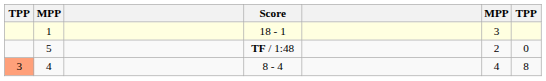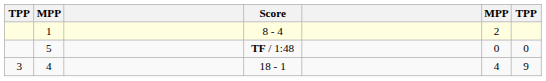(273, 31) 18 - 1 -> (273, 31) 8 - 4
(496, 31) 3 -> (496, 31) 2
(496, 48) 2 -> (496, 48) 0
(19, 66) lightsalmon background -> (19, 66) no background
(273, 66) 8 - 4 -> (273, 66) 18 - 1
(526, 66) 8 -> (526, 66) 9
